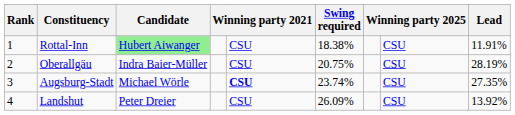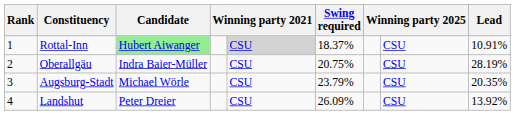(240, 45) no background -> (241, 45) lightgrey background
(336, 45) 18.38% -> (336, 45) 18.37%
(489, 45) 11.91% -> (489, 45) 10.91%
(241, 82) bold -> (241, 82) normal
(336, 82) 23.74% -> (336, 82) 23.79%
(489, 82) 27.35% -> (489, 82) 20.35%
